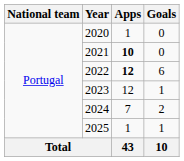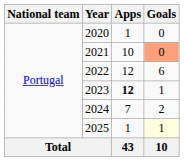(128, 52) bold -> (128, 52) normal
(161, 52) no background -> (161, 52) lightsalmon background
(128, 71) bold -> (128, 71) normal
(128, 90) normal -> (128, 90) bold
(161, 128) no background -> (161, 128) lightyellow background
